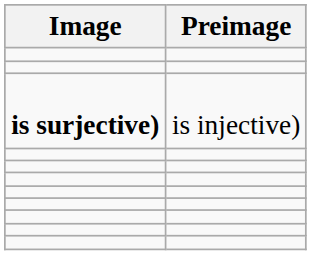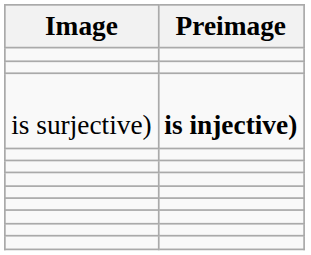(85, 125) bold -> (81, 125) normal
(236, 125) normal -> (231, 125) bold
